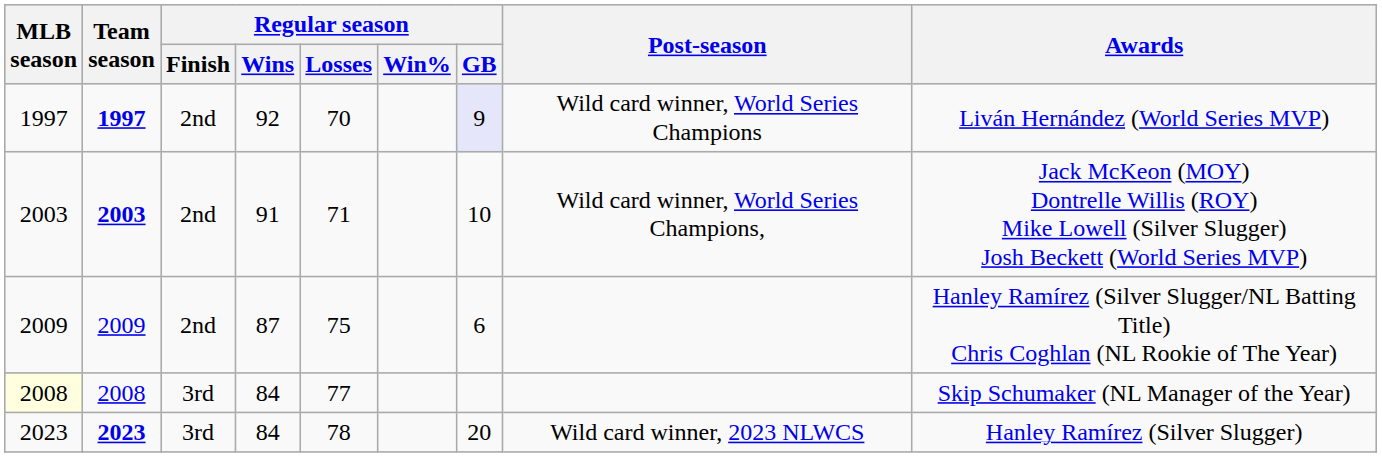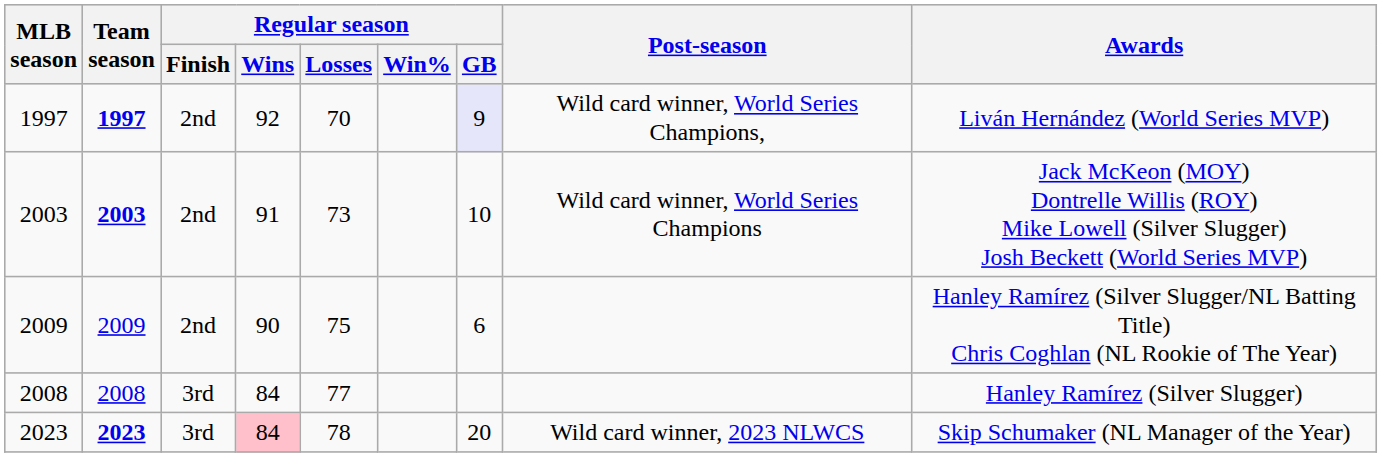(707, 117) Wild card winner, World Series Champions -> (707, 117) Wild card winner, World Series Champions,
(339, 214) 71 -> (339, 214) 73
(707, 214) Wild card winner, World Series Champions, -> (707, 214) Wild card winner, World Series Champions
(268, 325) 87 -> (268, 325) 90
(44, 393) lightyellow background -> (44, 393) no background
(1144, 393) Skip Schumaker (NL Manager of the Year) -> (1144, 393) Hanley Ramírez (Silver Slugger)
(268, 432) no background -> (268, 432) pink background
(1144, 432) Hanley Ramírez (Silver Slugger) -> (1144, 432) Skip Schumaker (NL Manager of the Year)
